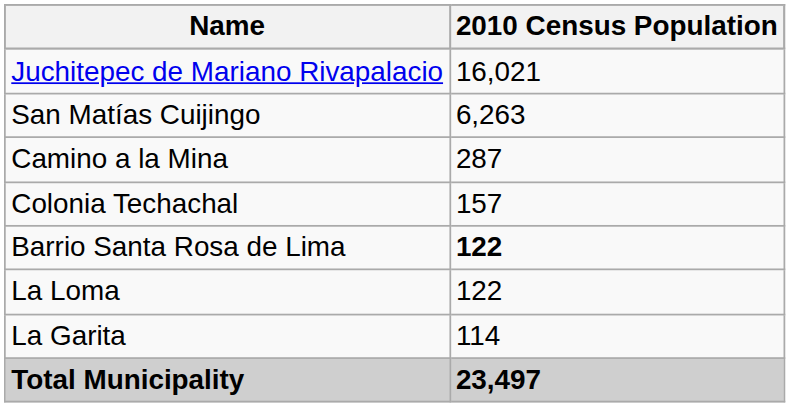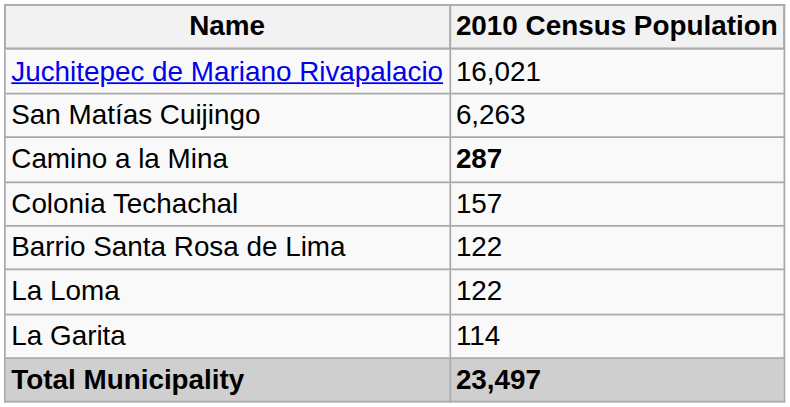(479, 159) normal -> (479, 159) bold
(479, 247) bold -> (479, 247) normal
